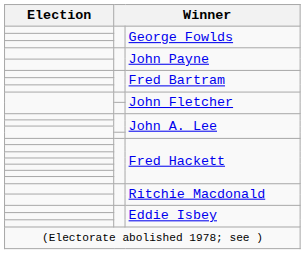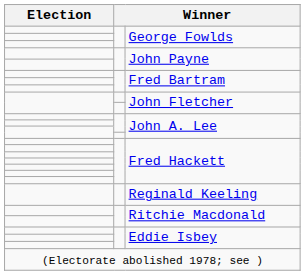+ row: (59, 194)
